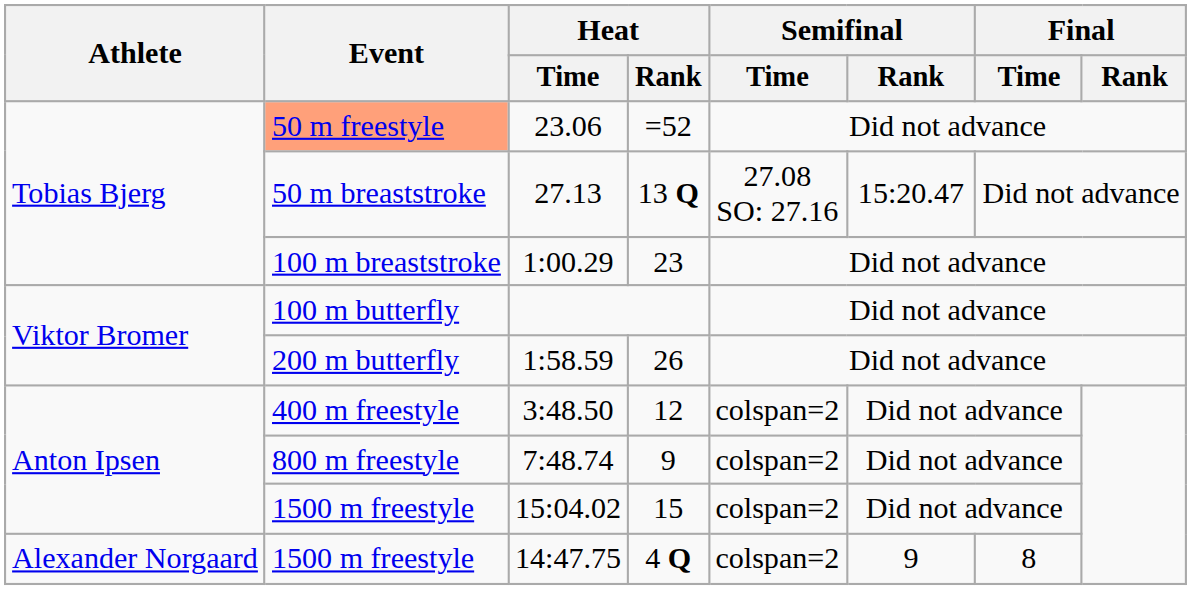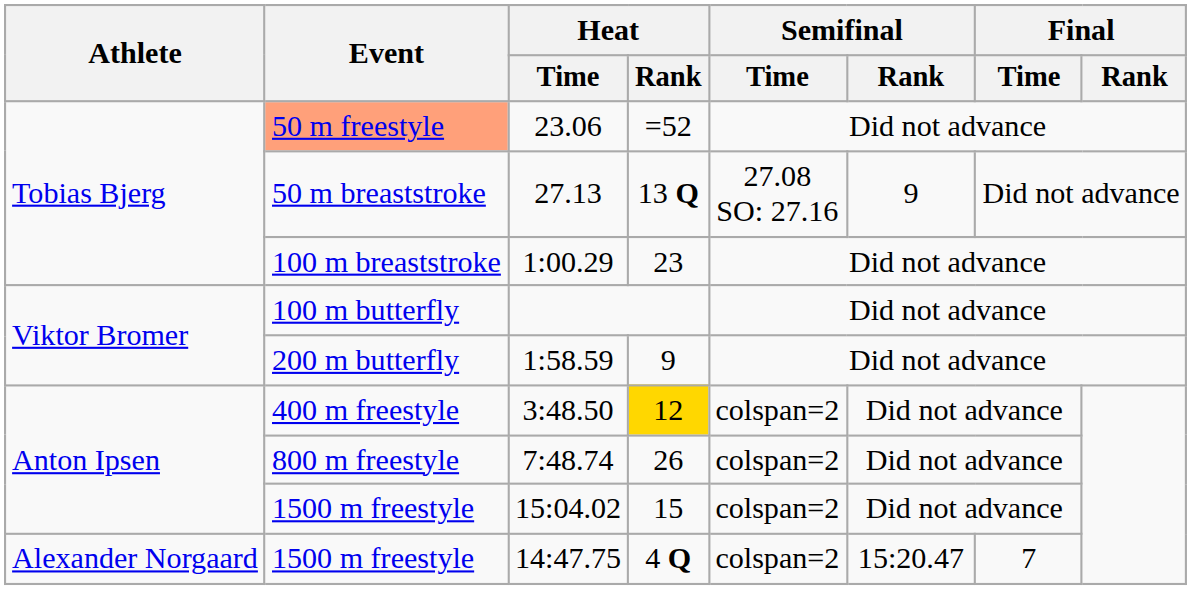(911, 193) 15:20.47 -> (911, 193) 9
(668, 360) 26 -> (668, 360) 9
(668, 410) no background -> (668, 410) gold background
(668, 459) 9 -> (668, 459) 26
(911, 558) 9 -> (911, 558) 15:20.47
(1029, 558) 8 -> (1029, 558) 7
